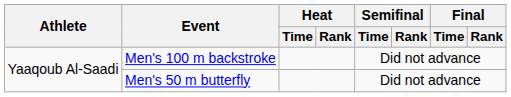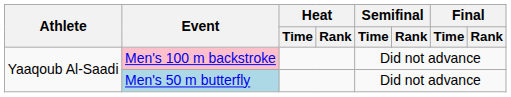(200, 59) no background -> (200, 59) pink background
(188, 81) no background -> (188, 81) lightblue background
